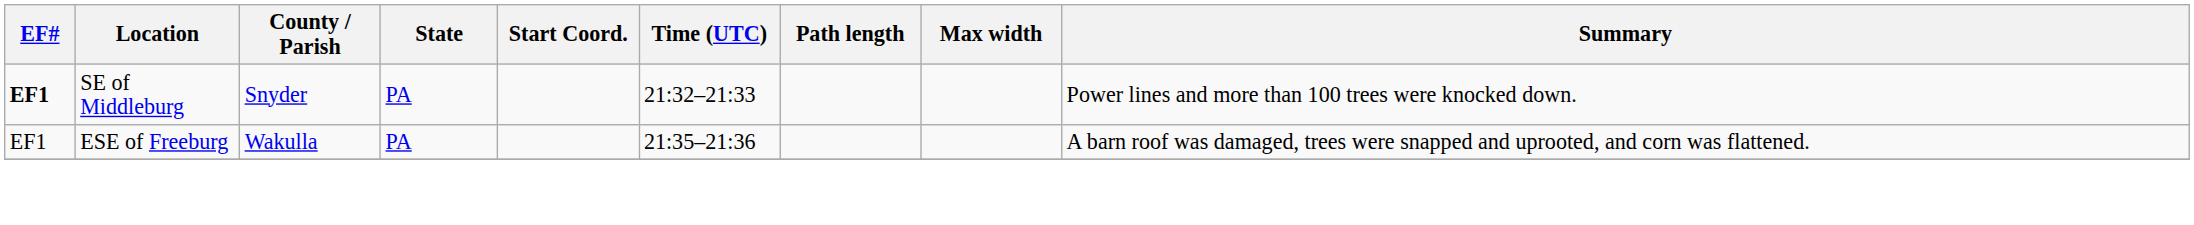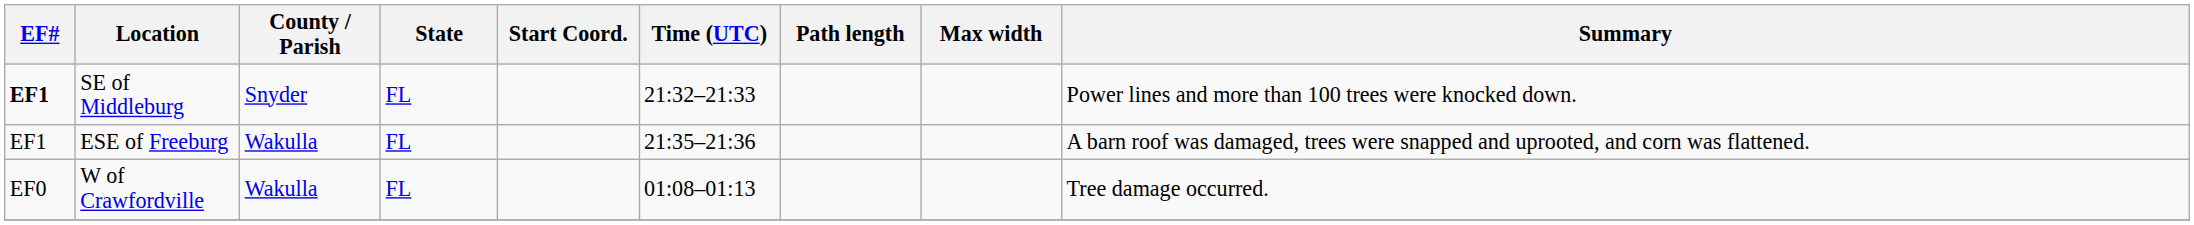(399, 94) PA -> (398, 94) FL
(399, 141) PA -> (398, 141) FL
+ row: (142, 189)
